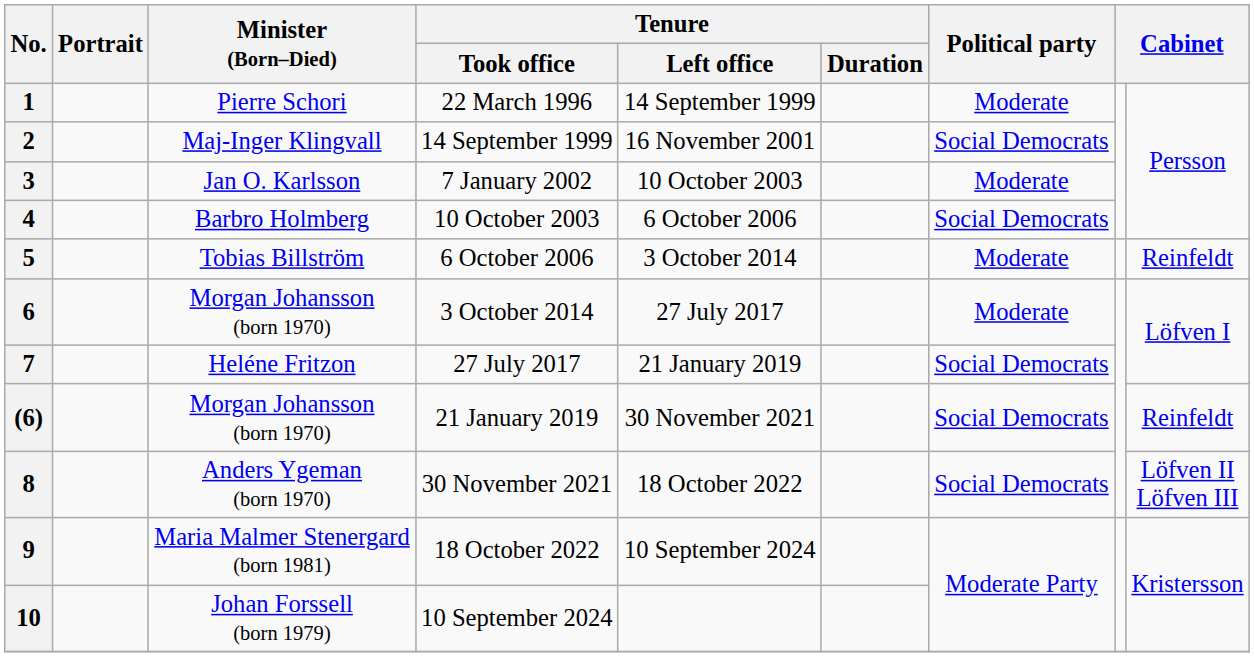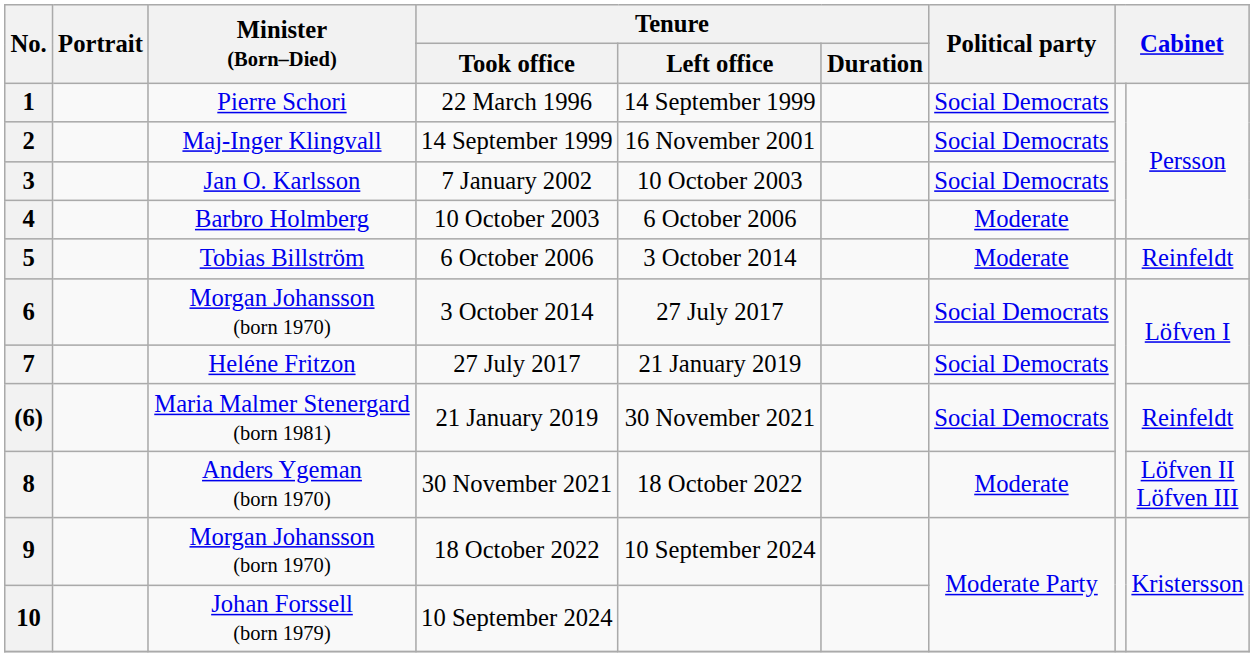(1021, 102) Moderate -> (1021, 102) Social Democrats
(1021, 180) Moderate -> (1021, 180) Social Democrats
(1021, 219) Social Democrats -> (1021, 219) Moderate
(1021, 311) Moderate -> (1021, 311) Social Democrats
(282, 417) Morgan Johansson (born 1970) -> (282, 417) Maria Malmer Stenergard (born 1981)
(1021, 484) Social Democrats -> (1021, 484) Moderate
(282, 550) Maria Malmer Stenergard (born 1981) -> (282, 550) Morgan Johansson (born 1970)
